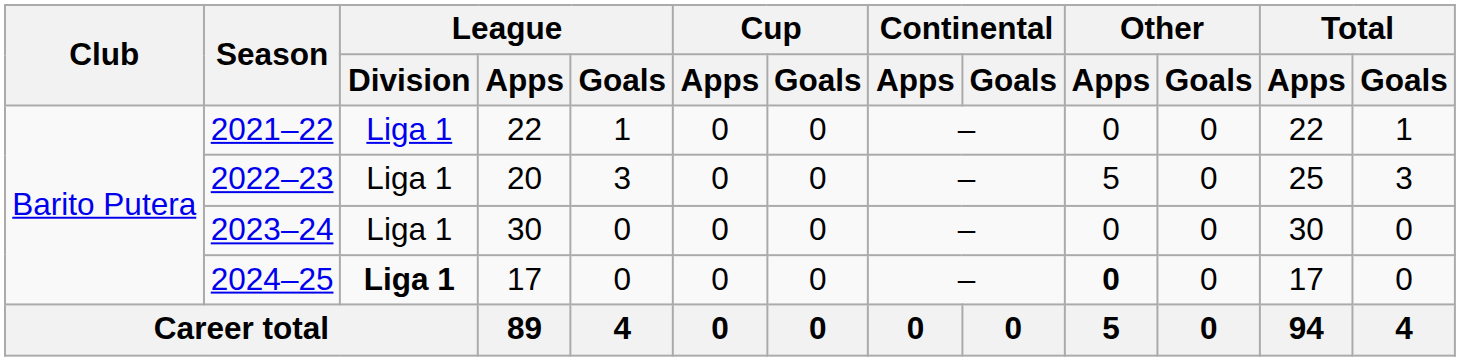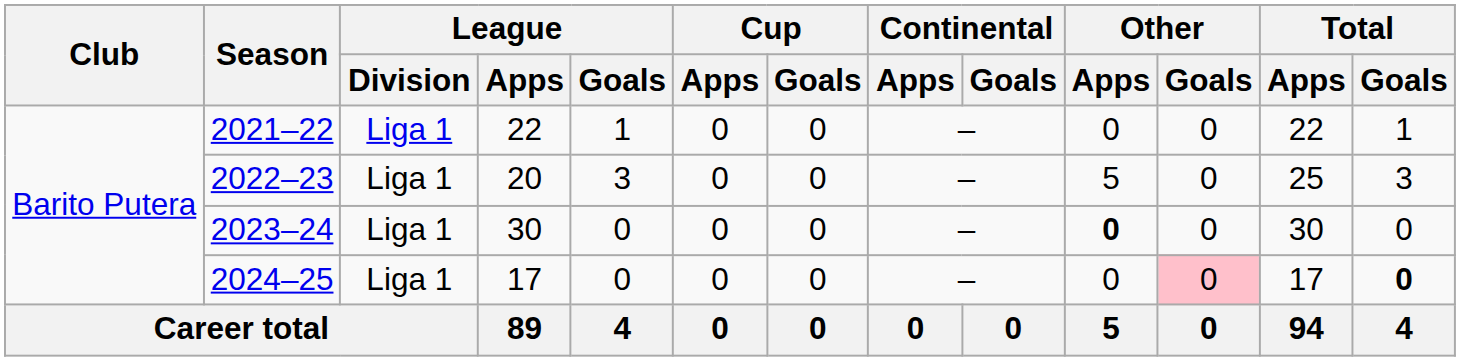(1111, 229) normal -> (1111, 229) bold
(409, 279) bold -> (409, 279) normal
(1111, 279) bold -> (1111, 279) normal
(1209, 279) no background -> (1209, 279) pink background
(1404, 279) normal -> (1404, 279) bold
